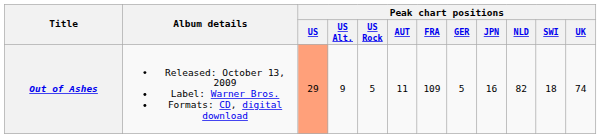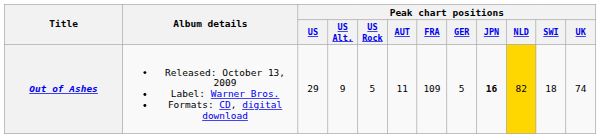(313, 89) lightsalmon background -> (313, 89) no background
(491, 89) normal -> (491, 89) bold
(521, 89) no background -> (521, 89) gold background
